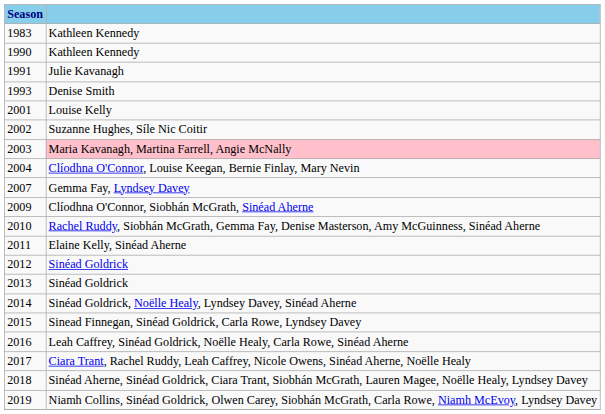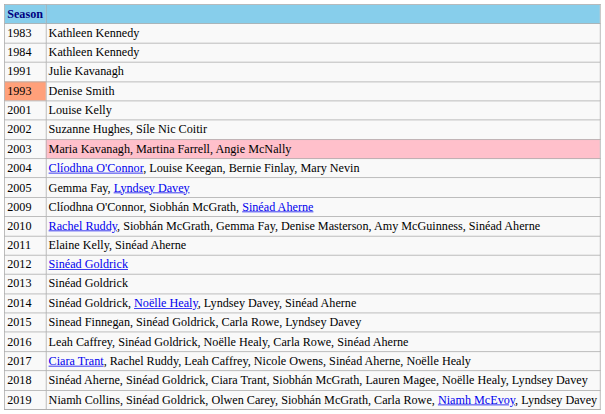(19, 52) 1990 -> (19, 52) 1984
(19, 91) no background -> (19, 91) lightsalmon background
(19, 187) 2007 -> (19, 187) 2005
